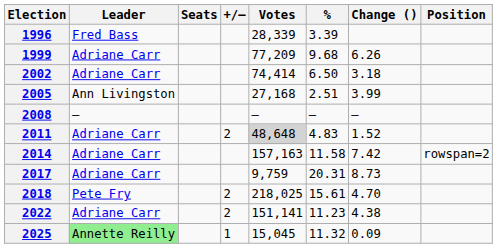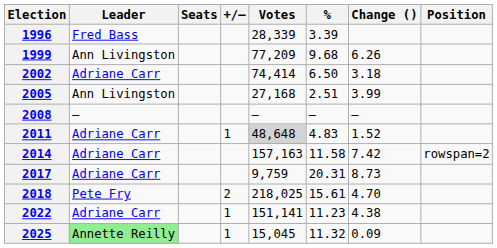(116, 54) Adriane Carr -> (124, 54) Ann Livingston
(227, 134) 2 -> (227, 134) 1
(227, 214) 2 -> (227, 214) 1
